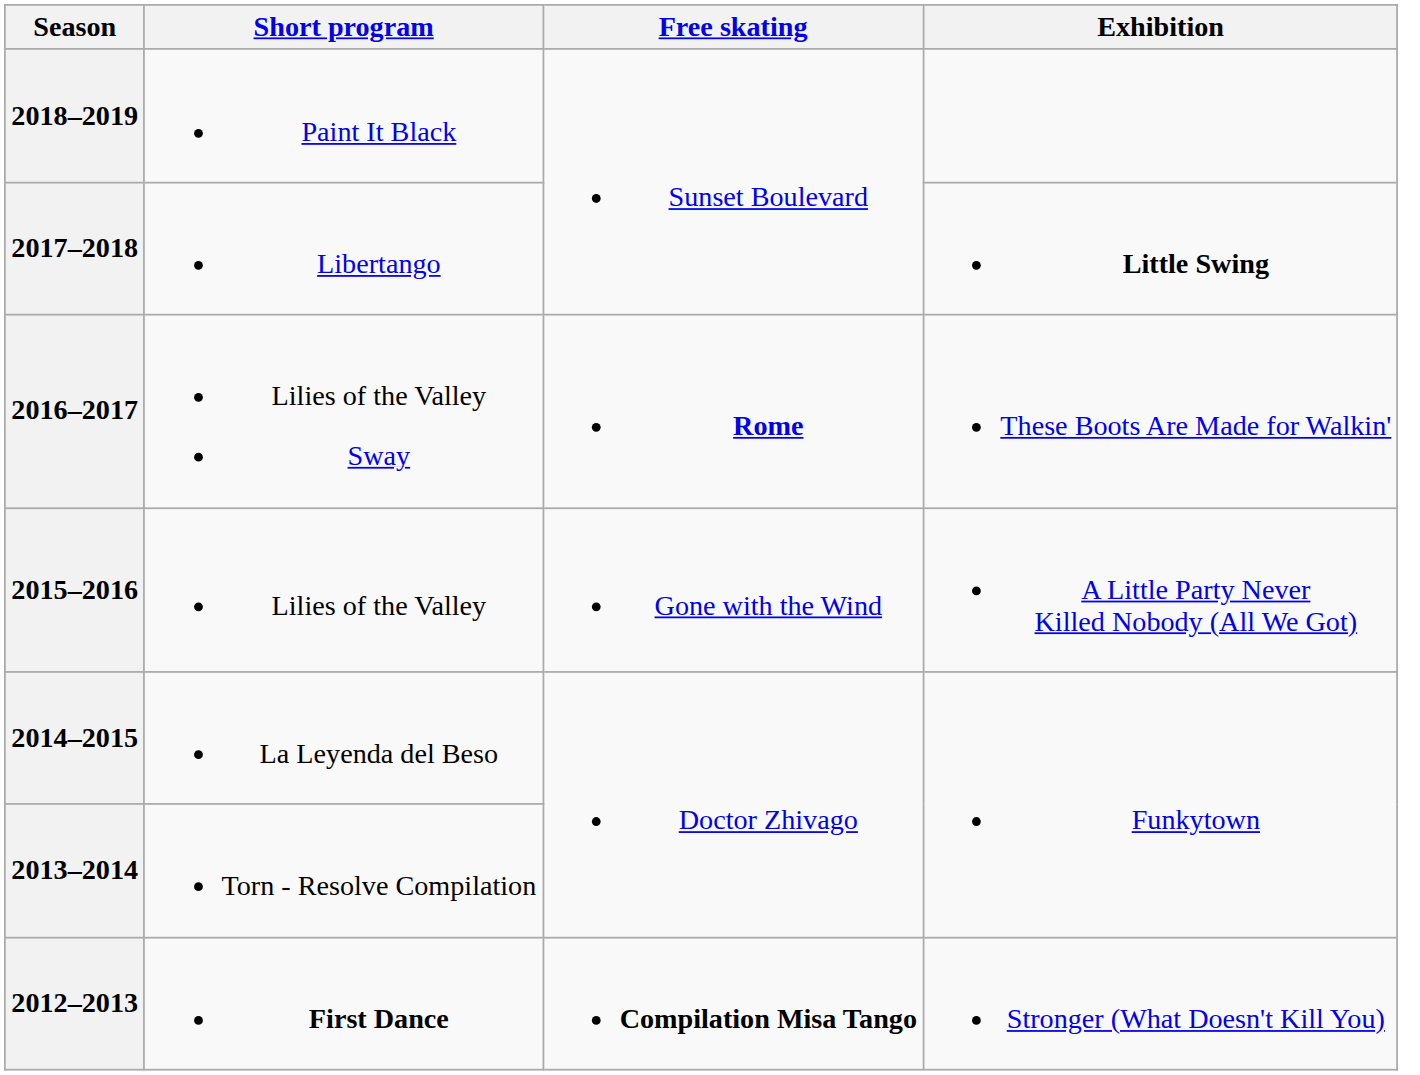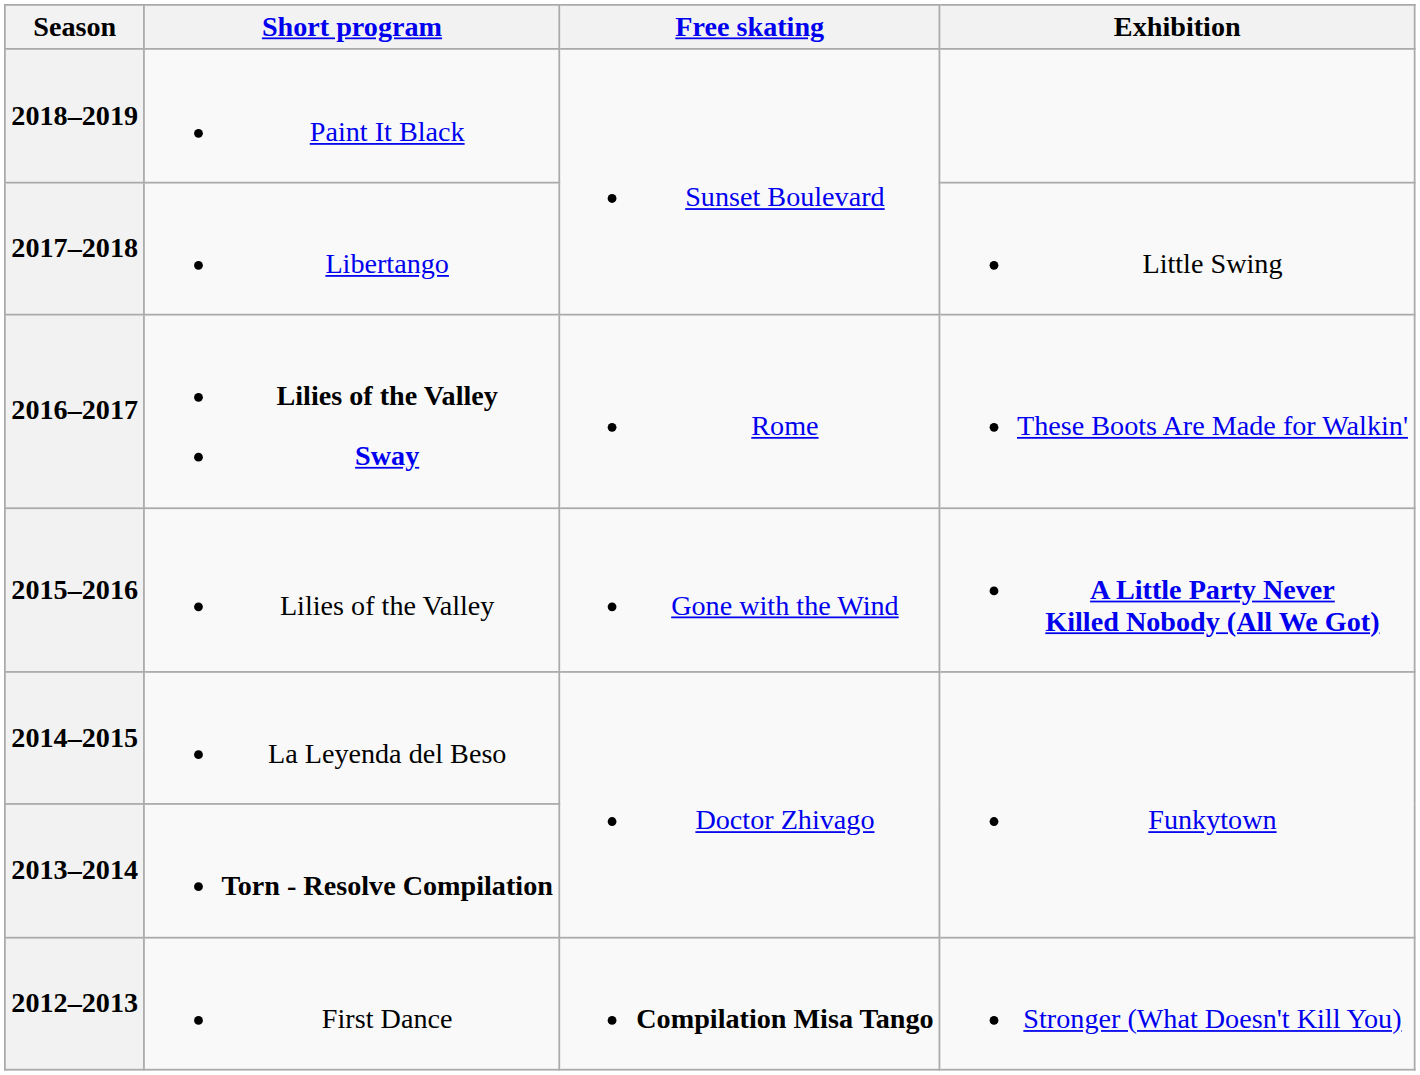(1161, 264) bold -> (1177, 264) normal
(344, 427) normal -> (352, 427) bold
(733, 427) bold -> (750, 427) normal
(1161, 605) normal -> (1177, 605) bold
(344, 887) normal -> (352, 887) bold
(344, 1019) bold -> (352, 1019) normal
